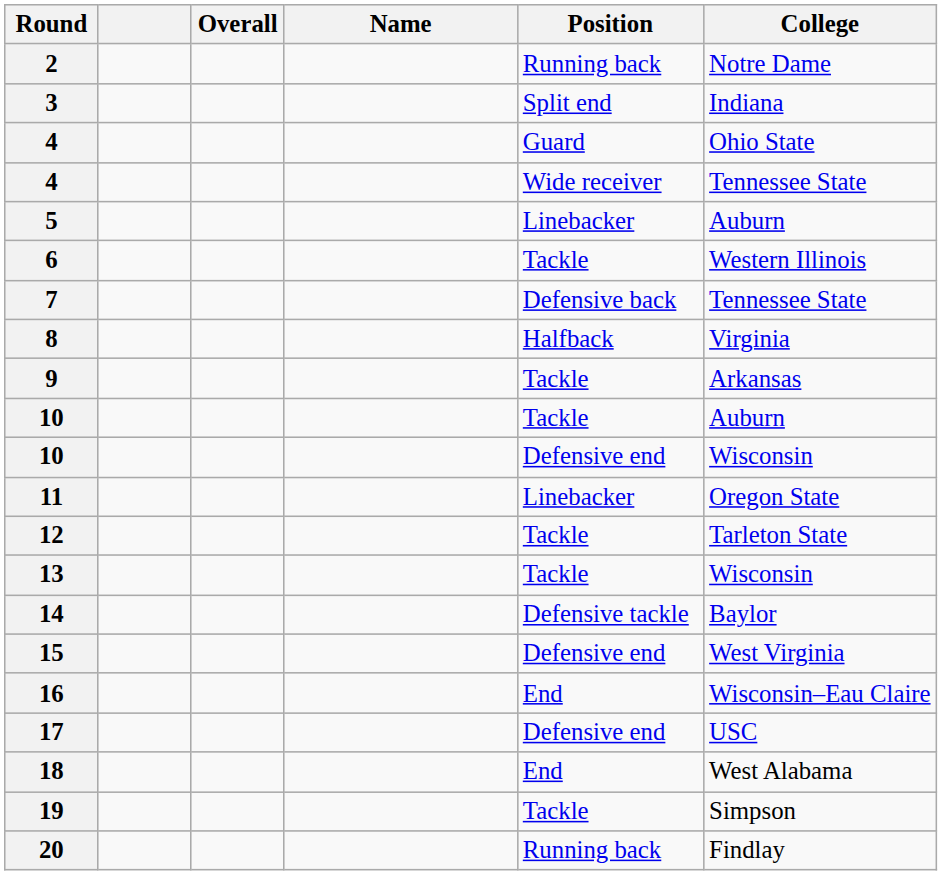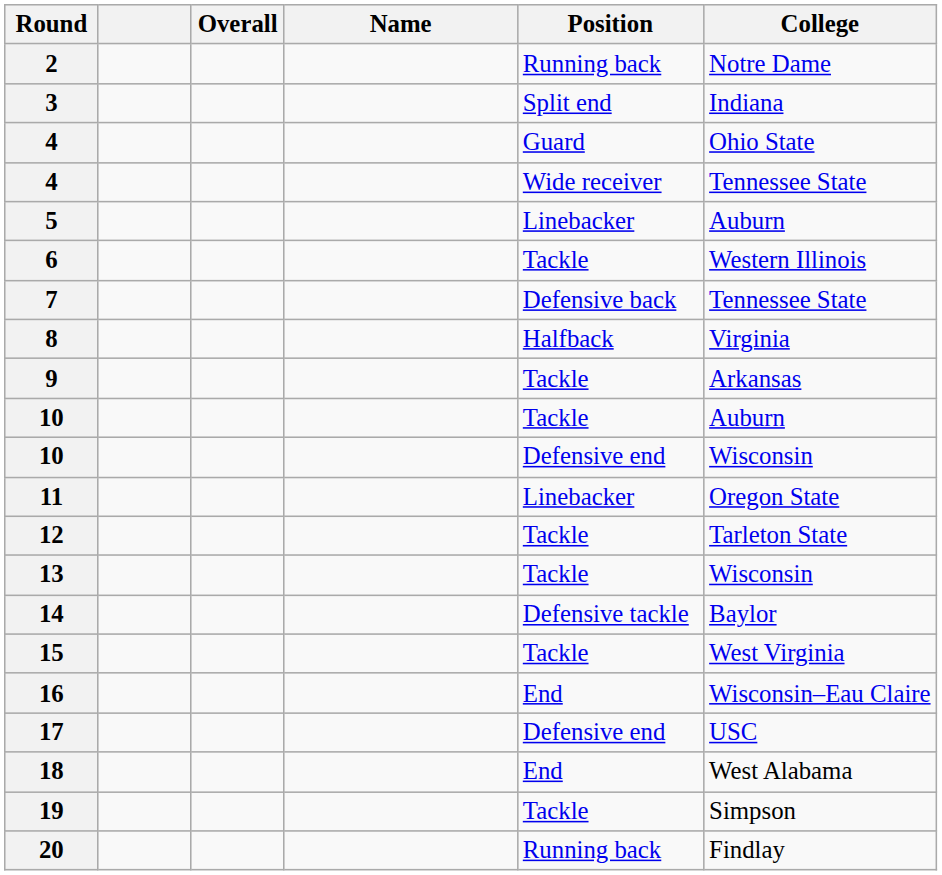(594, 653) Defensive end -> (556, 653) Tackle
